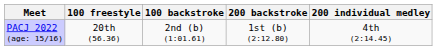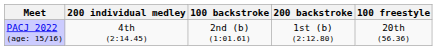columns swapped: (104, 12) <-> (371, 12)
